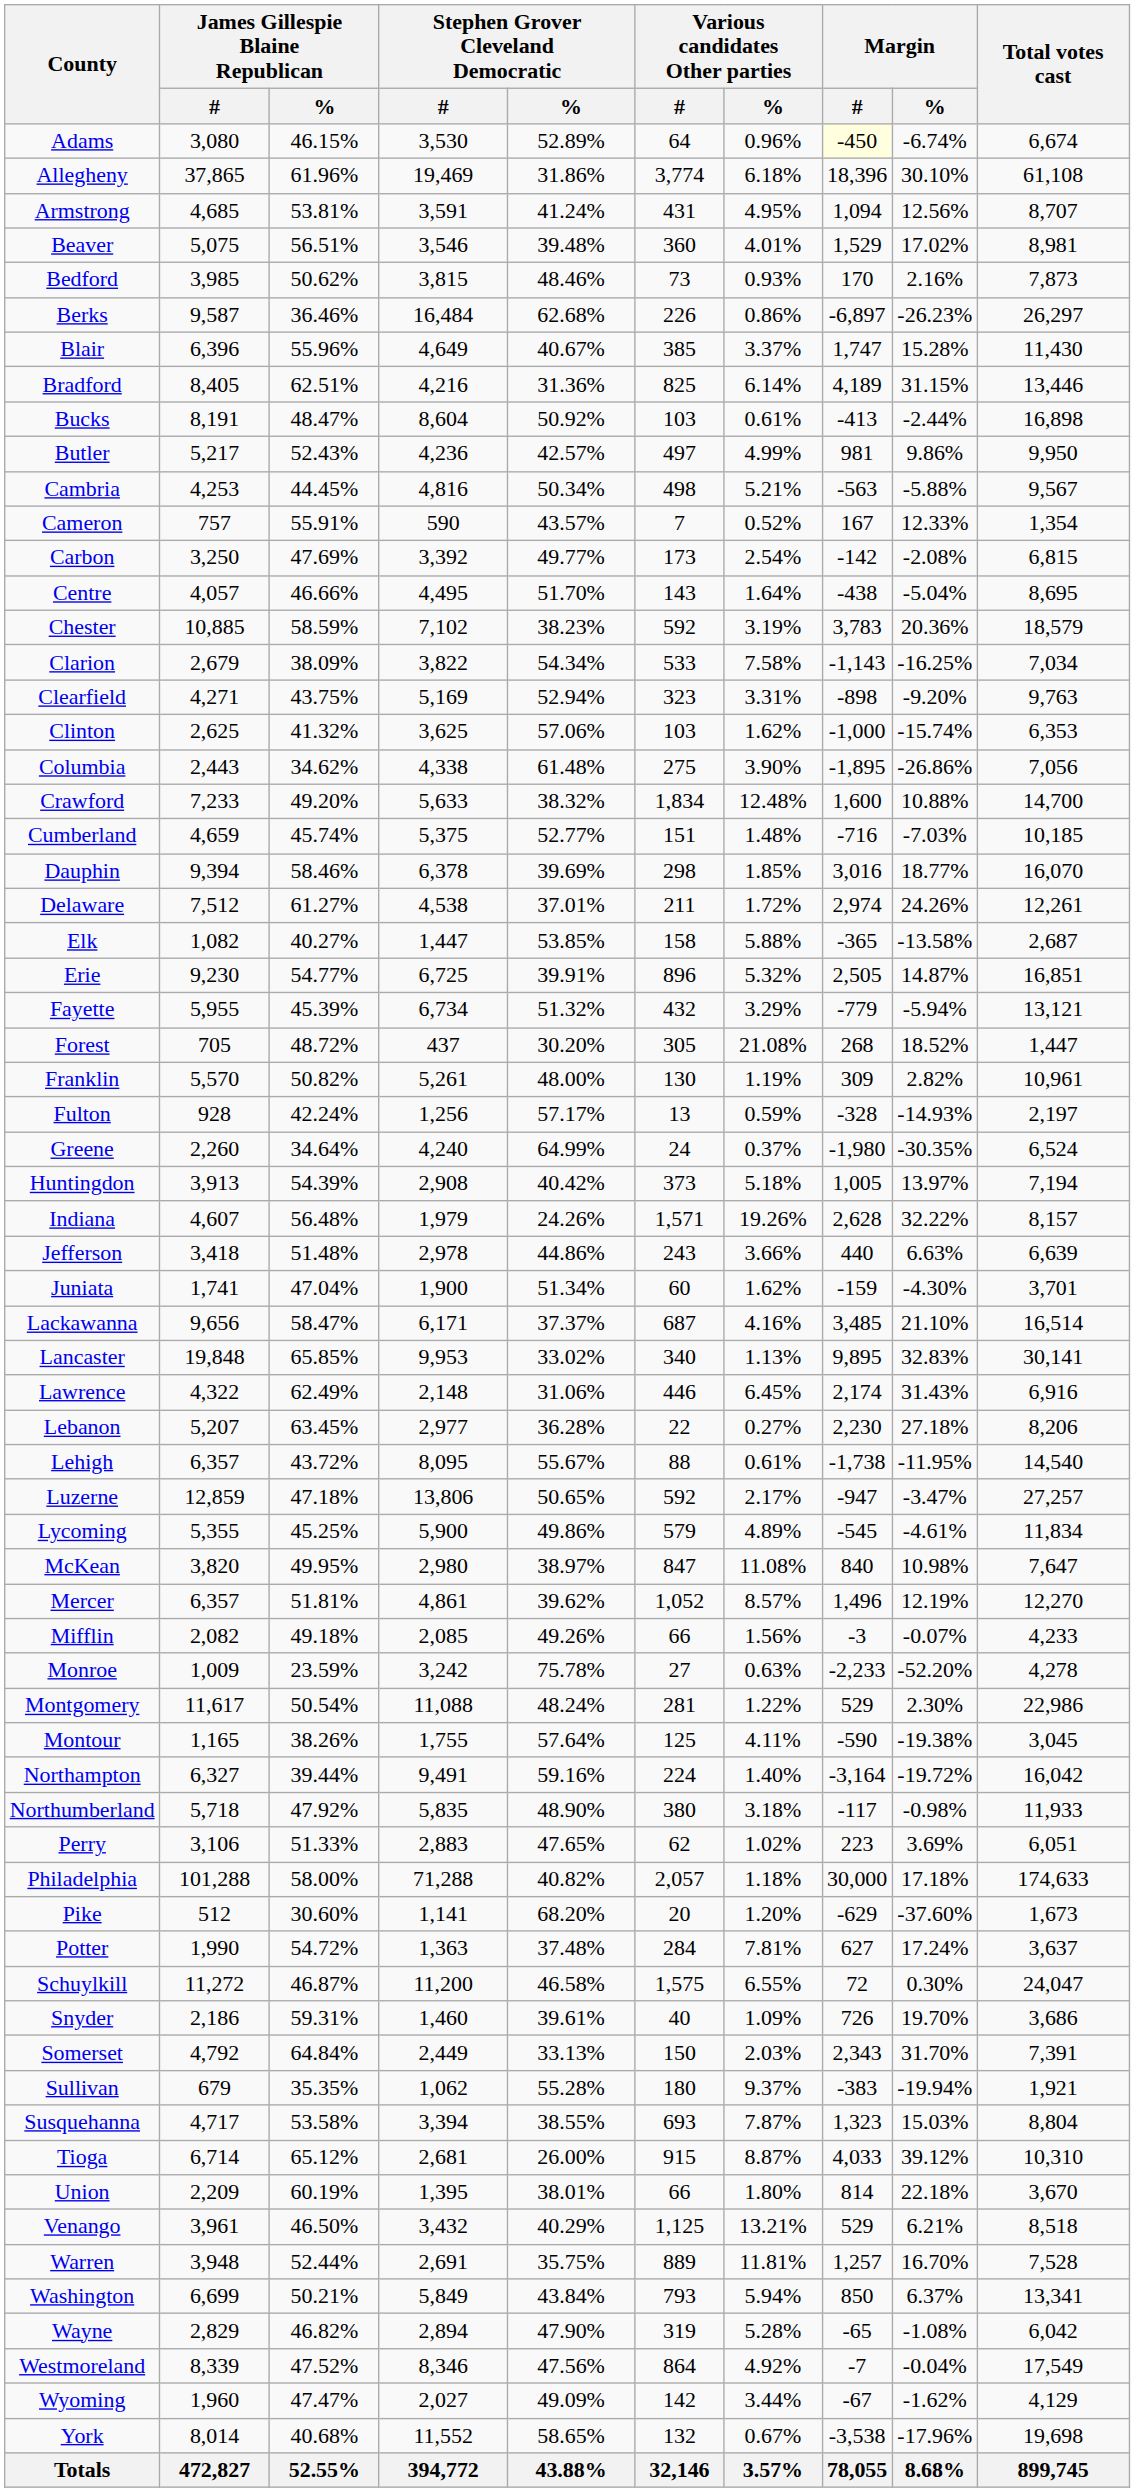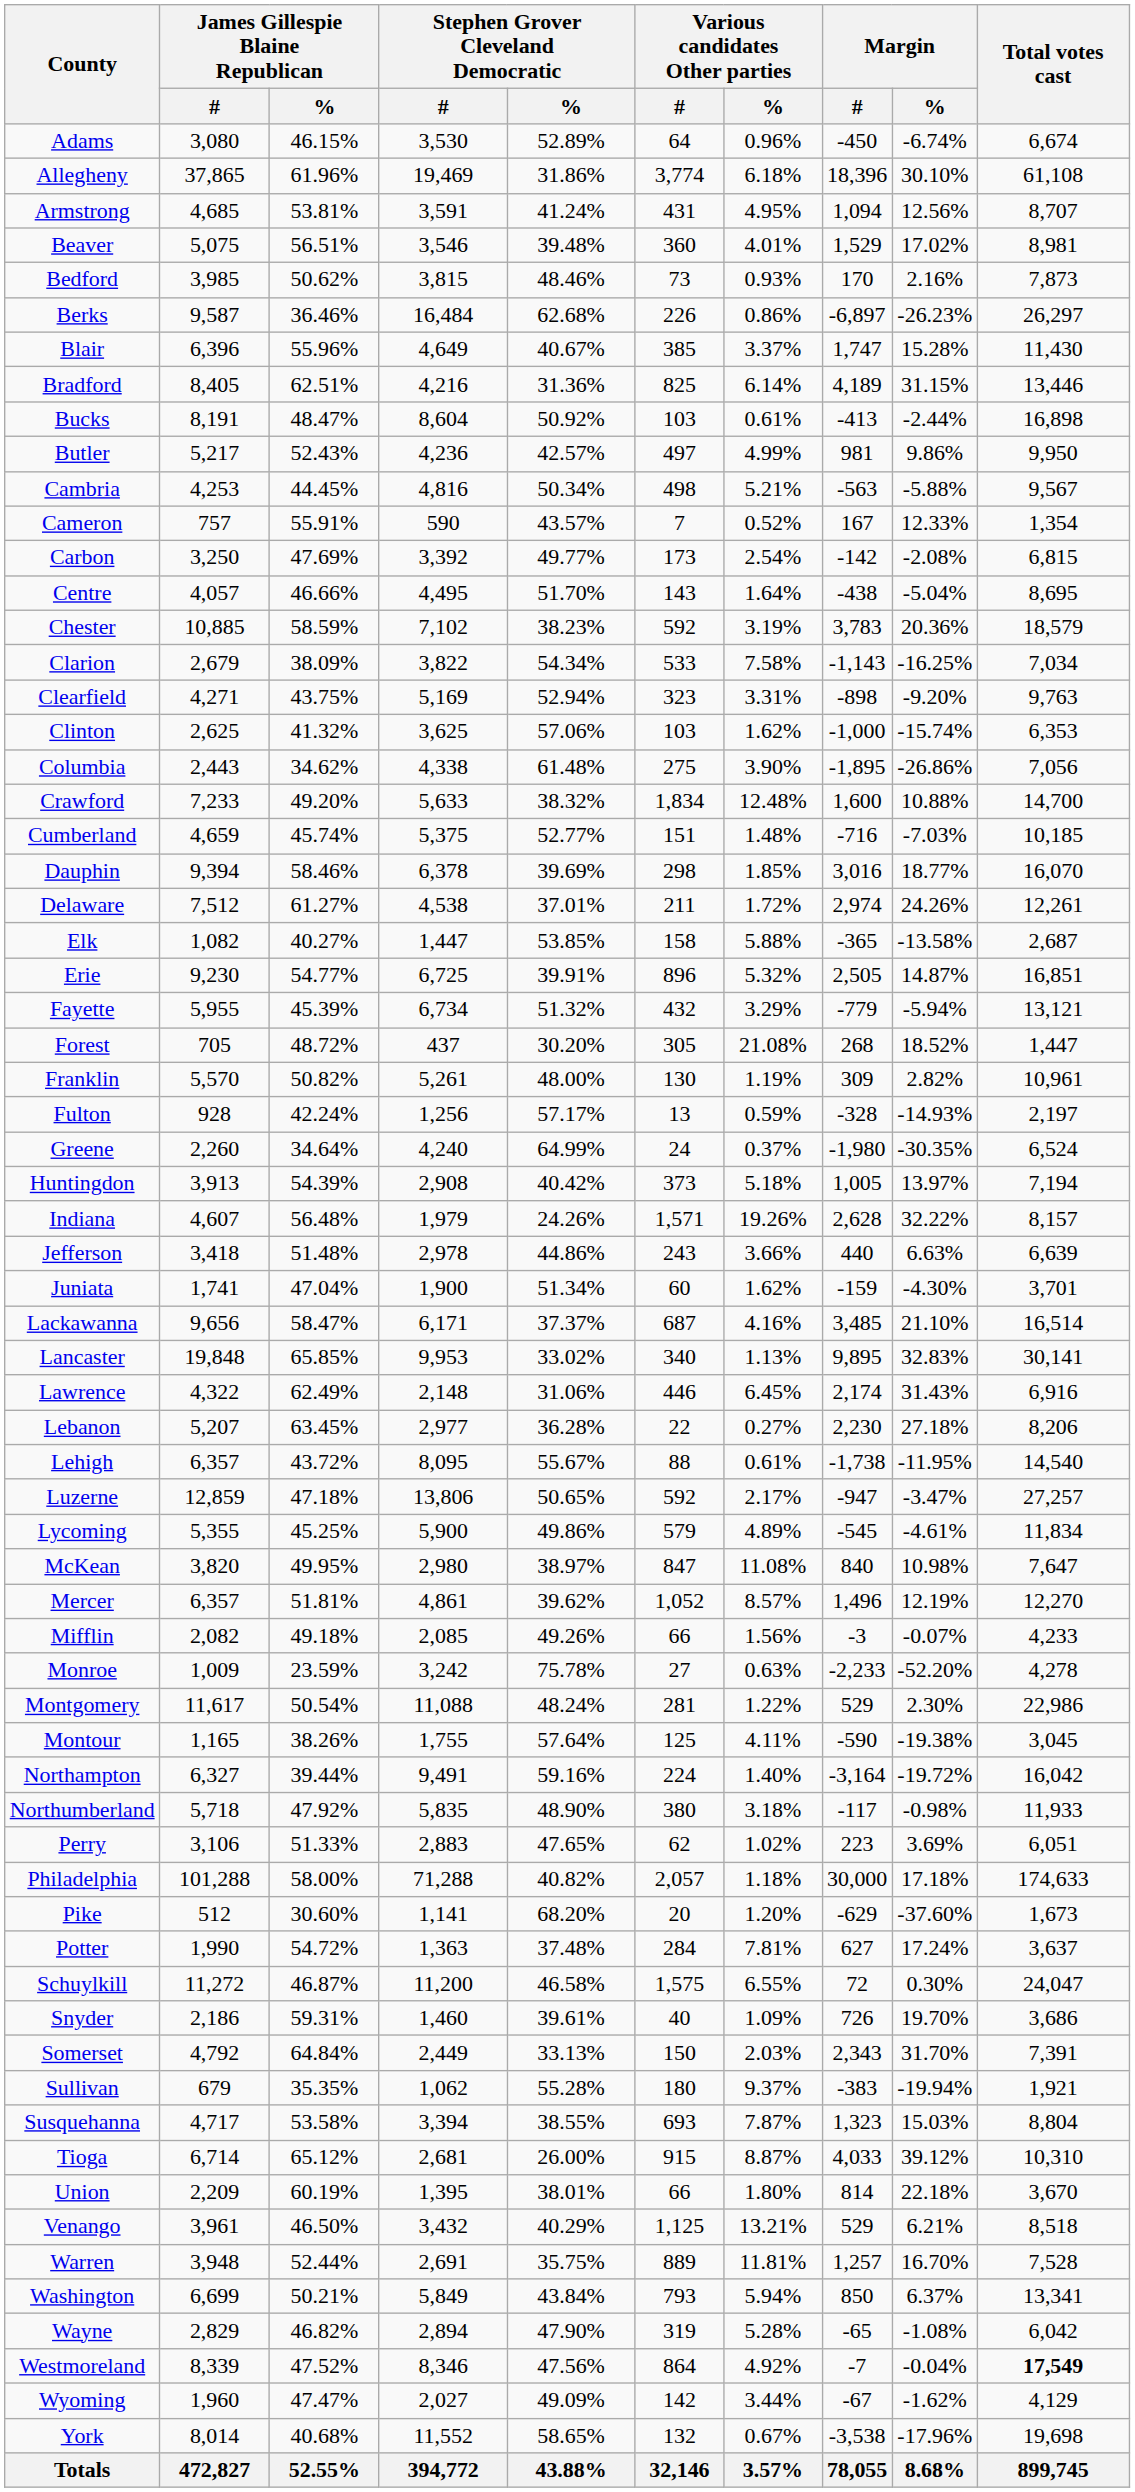(857, 140) lightyellow background -> (857, 140) no background
(1053, 2365) normal -> (1053, 2365) bold
